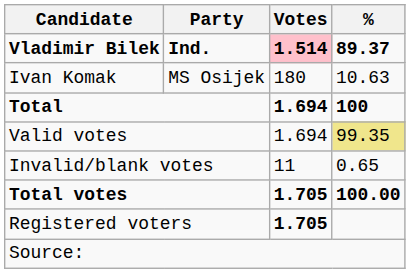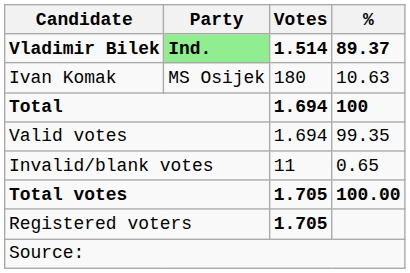(190, 49) no background -> (190, 49) lightgreen background
(301, 49) pink background -> (301, 49) no background
(363, 136) khaki background -> (363, 136) no background
